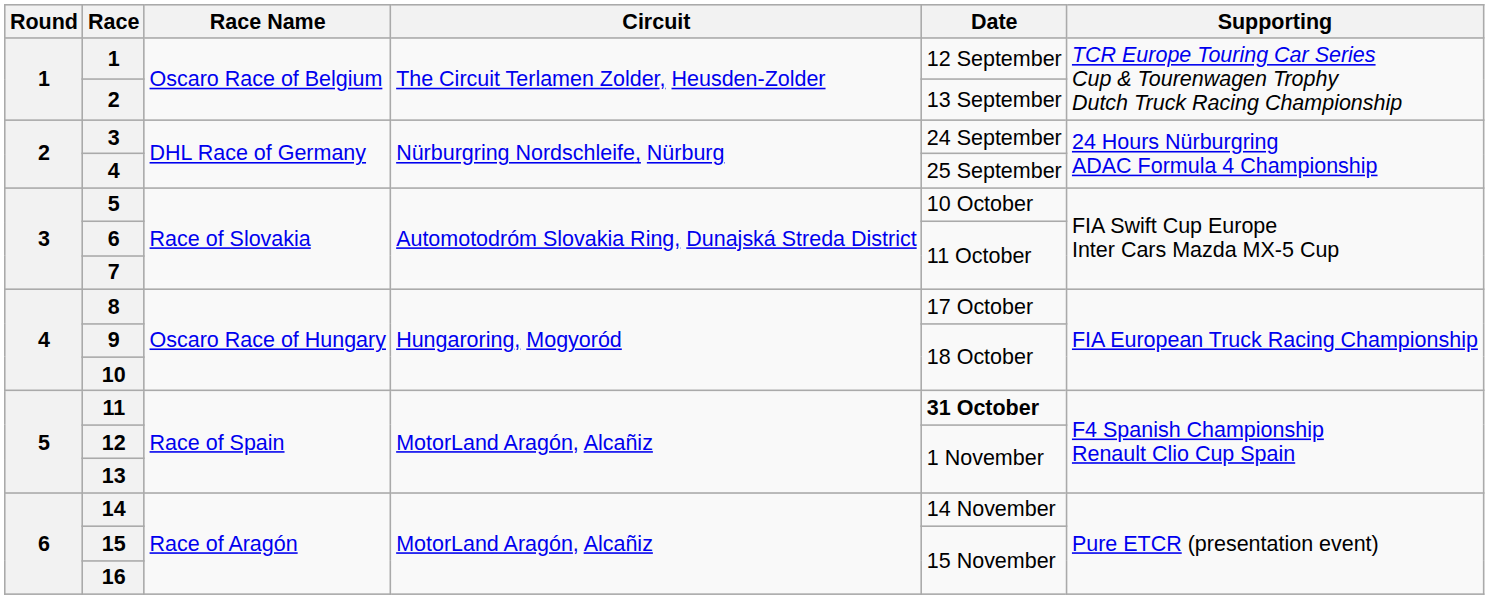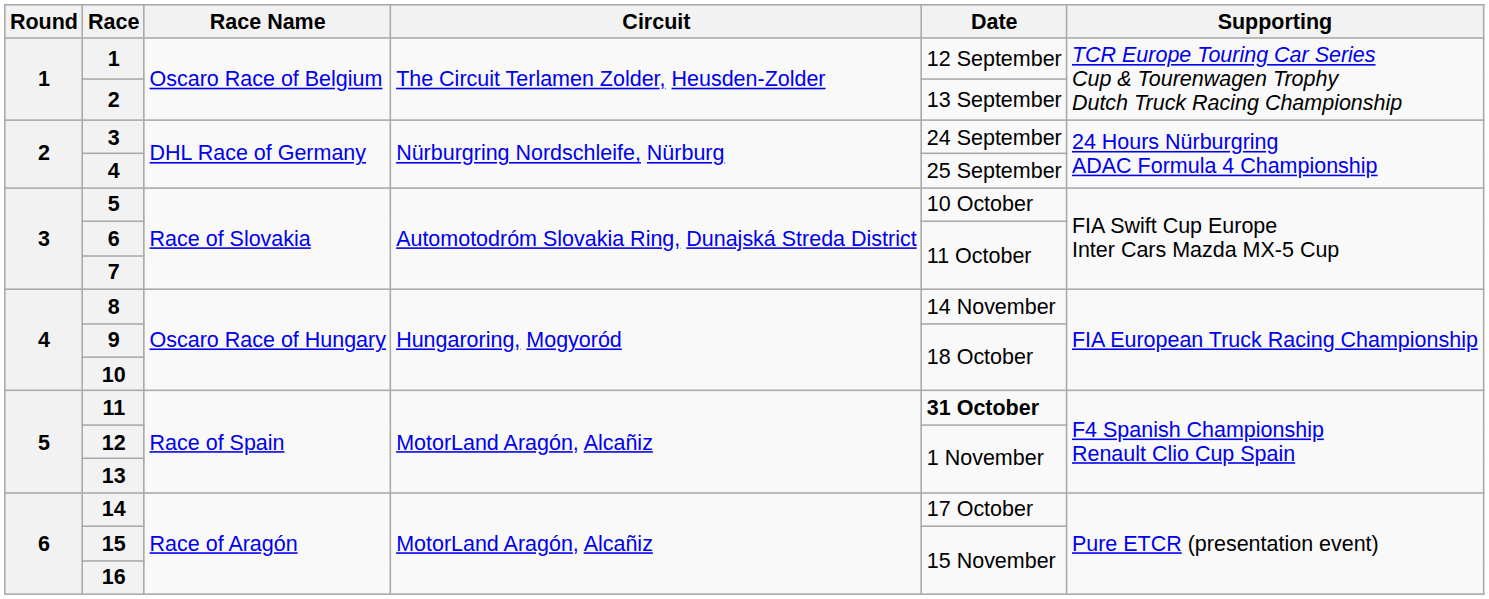(980, 306) 17 October -> (991, 306) 14 November
(991, 509) 14 November -> (980, 509) 17 October
